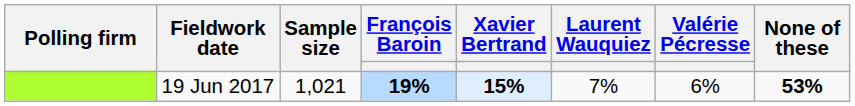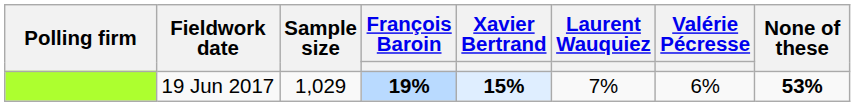(321, 86) 1,021 -> (321, 86) 1,029
